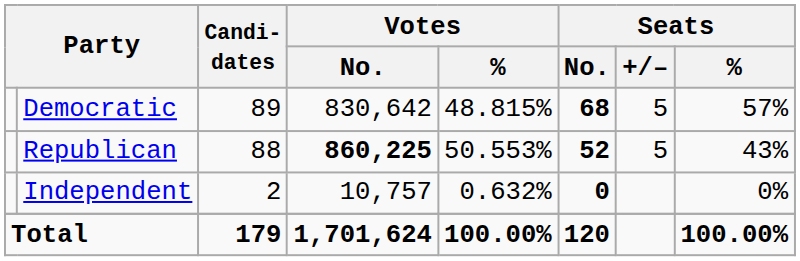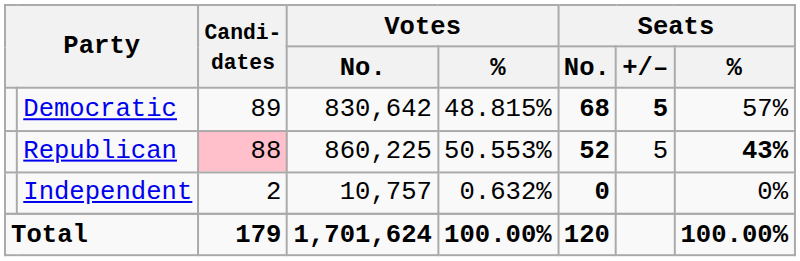(661, 109) normal -> (661, 109) bold
(266, 151) no background -> (266, 151) pink background
(378, 151) bold -> (378, 151) normal
(765, 151) normal -> (765, 151) bold
